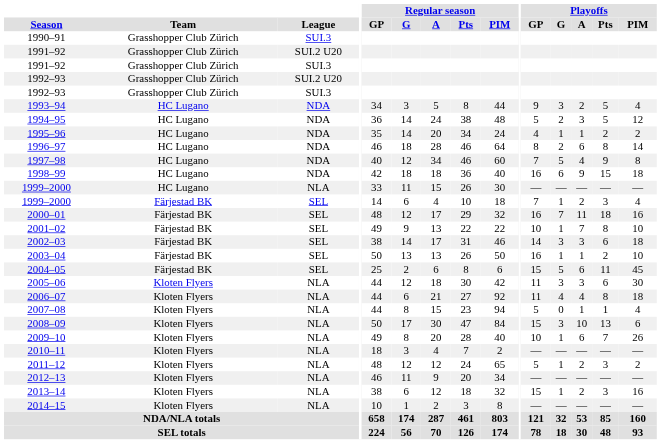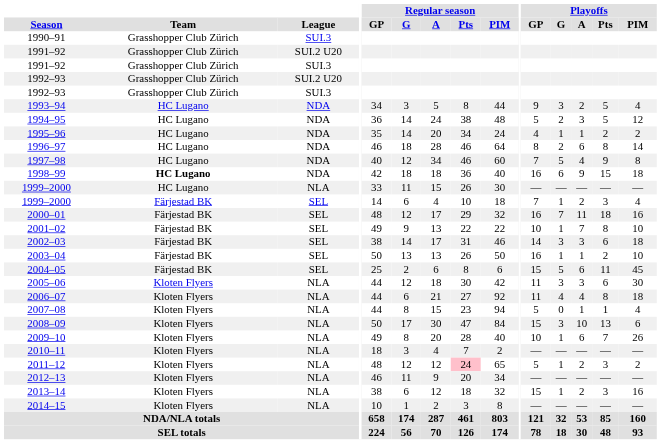(183, 174) normal -> (183, 174) bold
(466, 364) no background -> (466, 364) pink background
